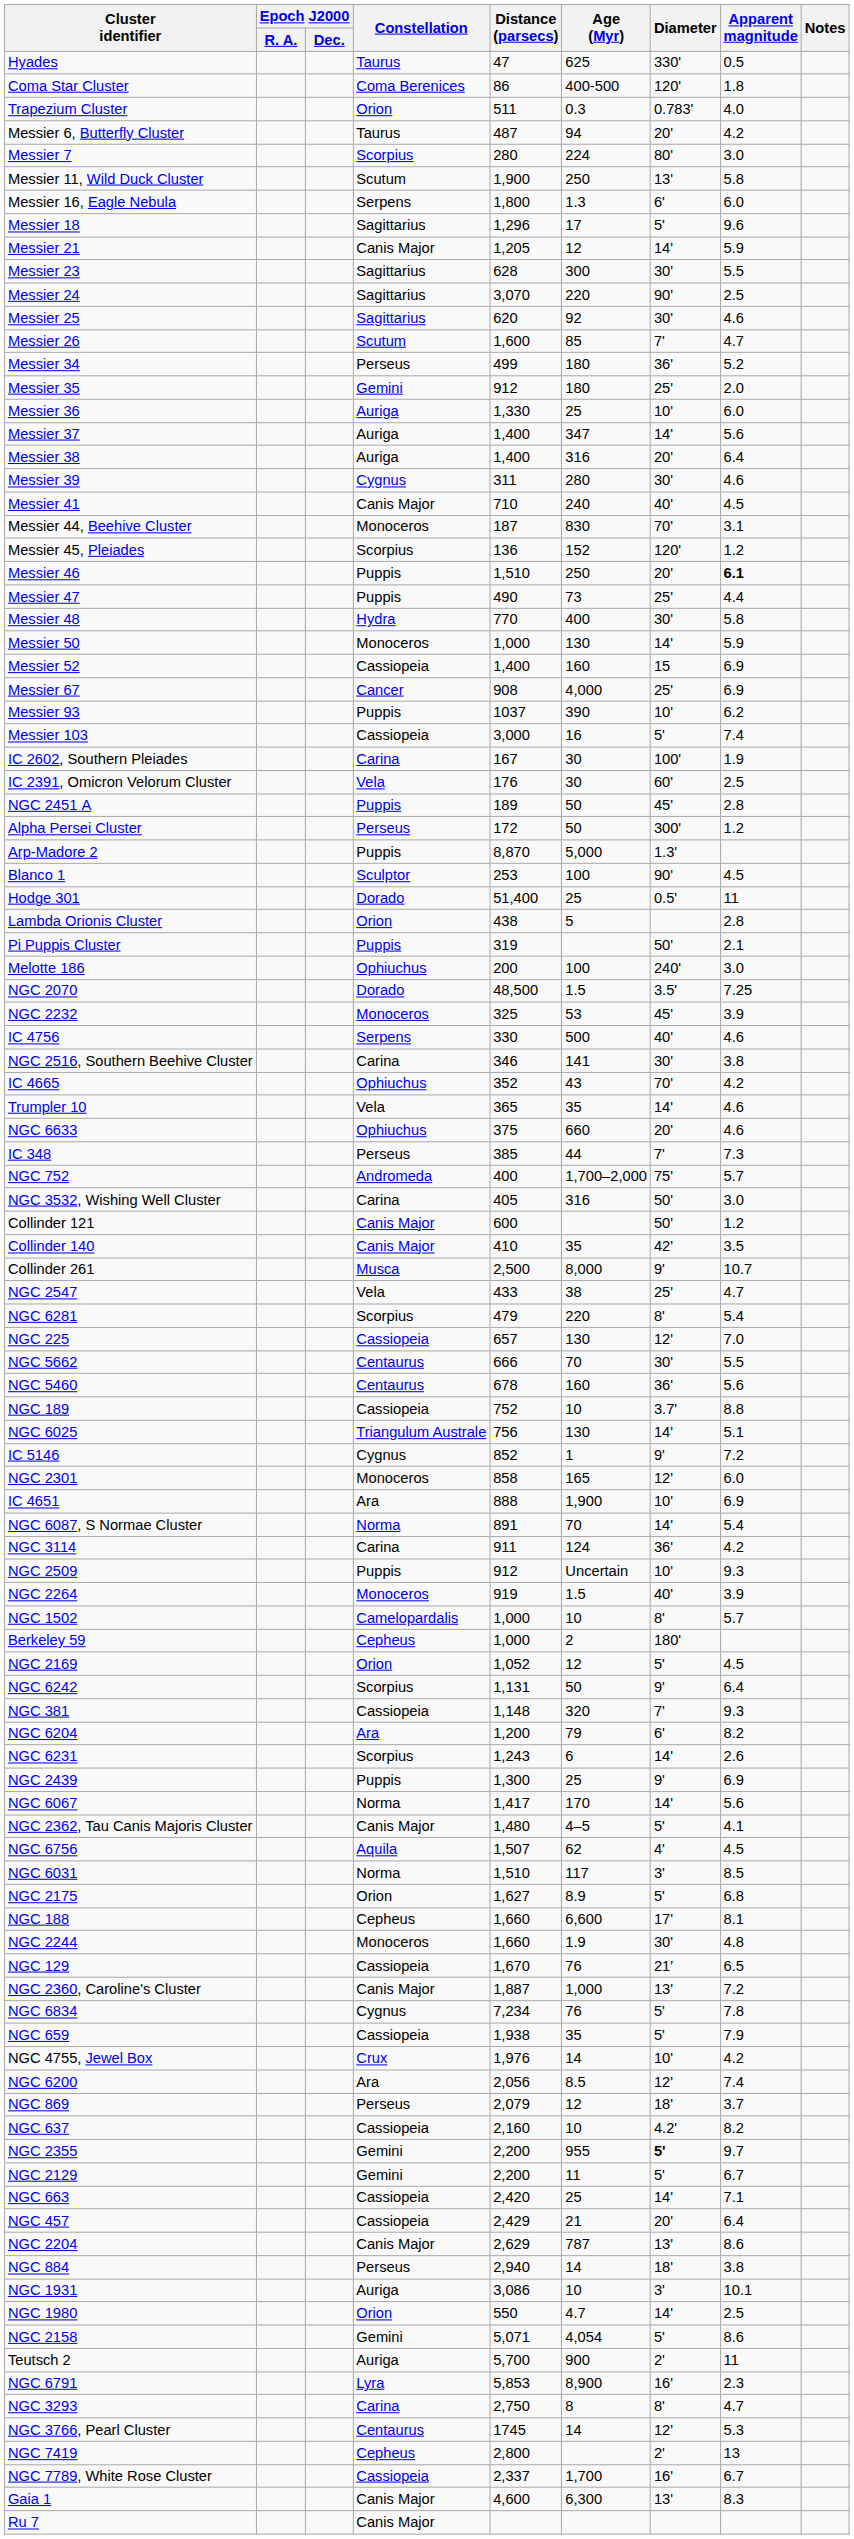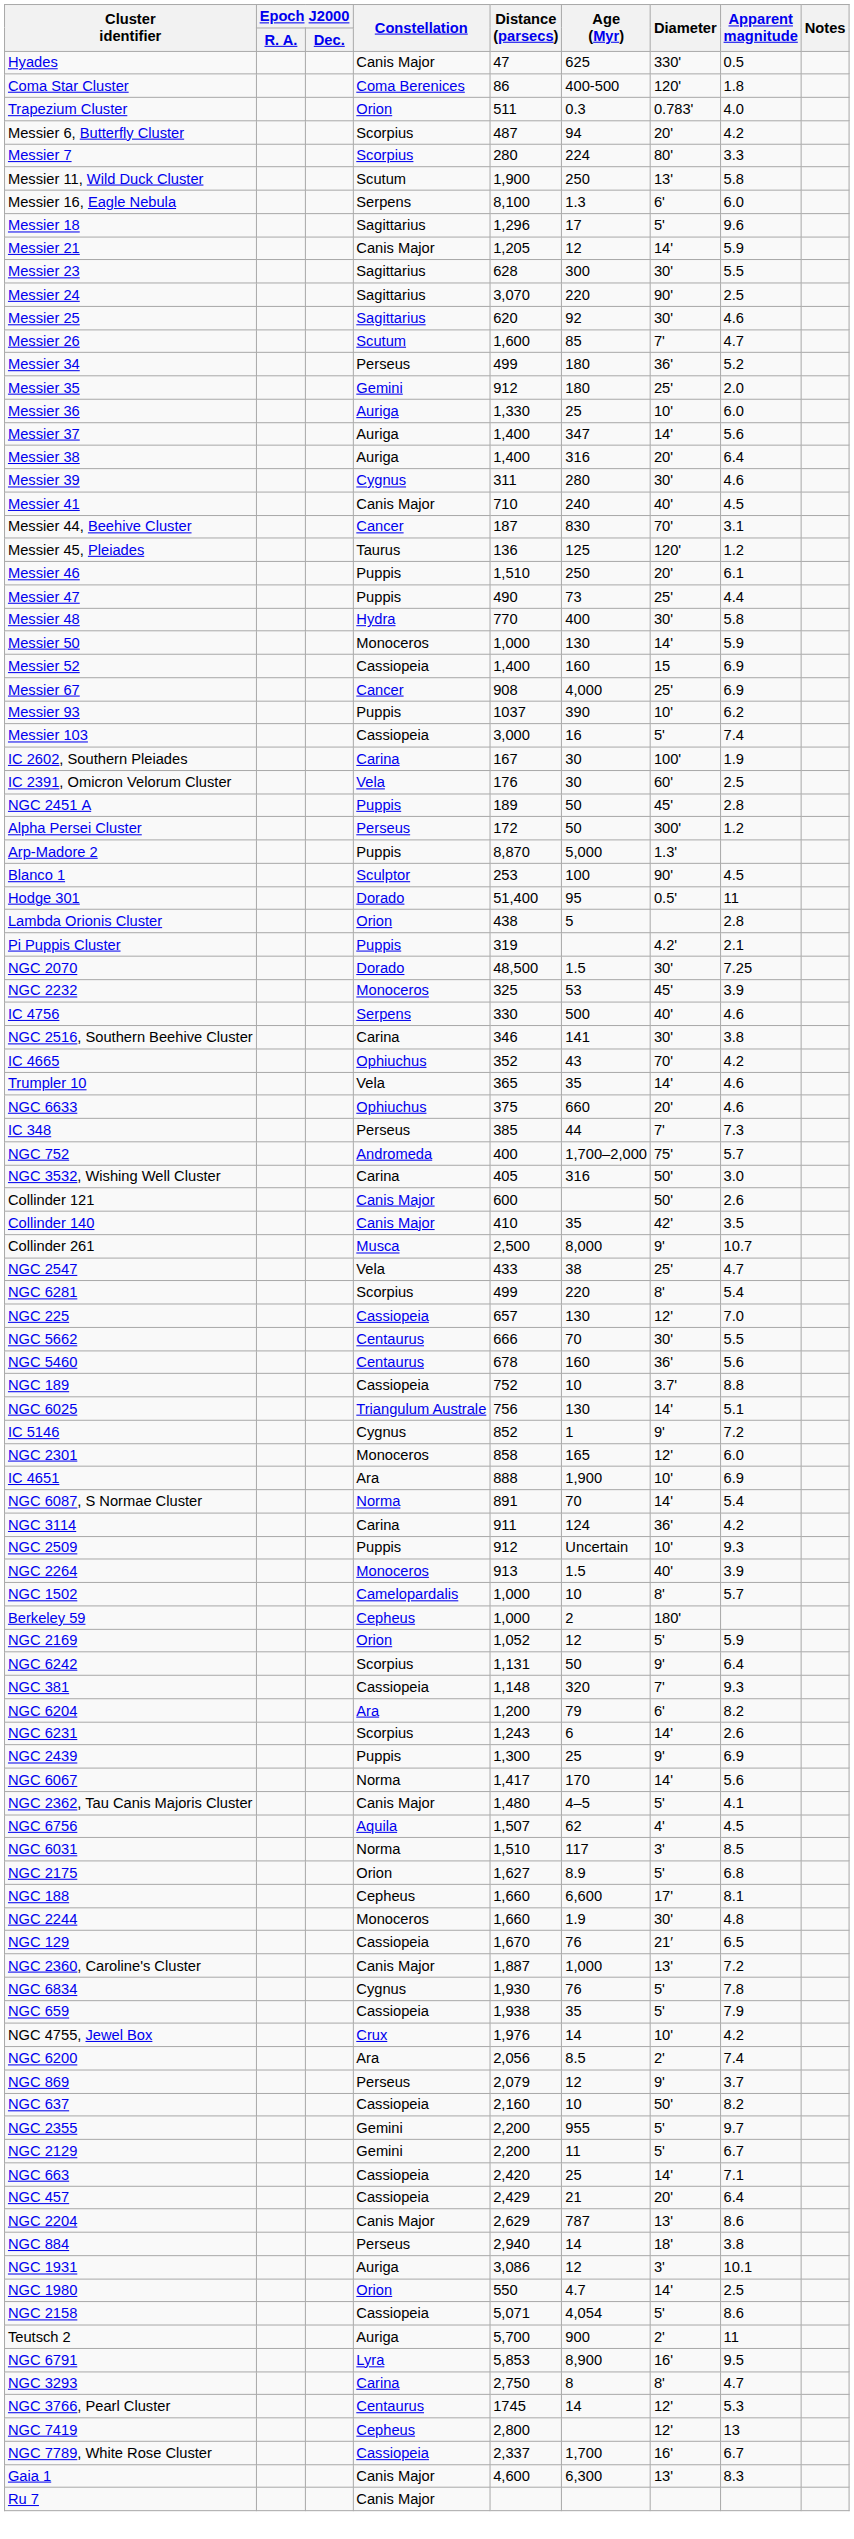(378, 63) Taurus -> (395, 63) Canis Major
(378, 133) Taurus -> (385, 133) Scorpius
(734, 156) 3.0 -> (734, 156) 3.3
(512, 202) 1,800 -> (512, 202) 8,100
(393, 527) Monoceros -> (380, 527) Cancer
(385, 550) Scorpius -> (378, 550) Taurus
(578, 550) 152 -> (578, 550) 125
(734, 573) bold -> (734, 573) normal
(574, 898) 25 -> (574, 898) 95
(663, 945) 50' -> (665, 945) 4.2'
- row: (46, 968)
(665, 991) 3.5' -> (663, 968) 30'
(734, 1223) 1.2 -> (734, 1200) 2.6
(505, 1316) 479 -> (505, 1293) 499
(505, 1594) 919 -> (505, 1571) 913
(734, 1664) 4.5 -> (734, 1641) 5.9
(512, 2012) 7,234 -> (512, 1989) 1,930
(663, 2082) 12' -> (659, 2059) 2'
(663, 2105) 18' -> (659, 2082) 9'
(665, 2128) 4.2' -> (663, 2105) 50'
(660, 2151) bold -> (659, 2128) normal
(574, 2291) 10 -> (574, 2267) 12
(380, 2337) Gemini -> (393, 2314) Cassiopeia
(734, 2383) 2.3 -> (734, 2360) 9.5
(659, 2453) 2' -> (663, 2430) 12'
